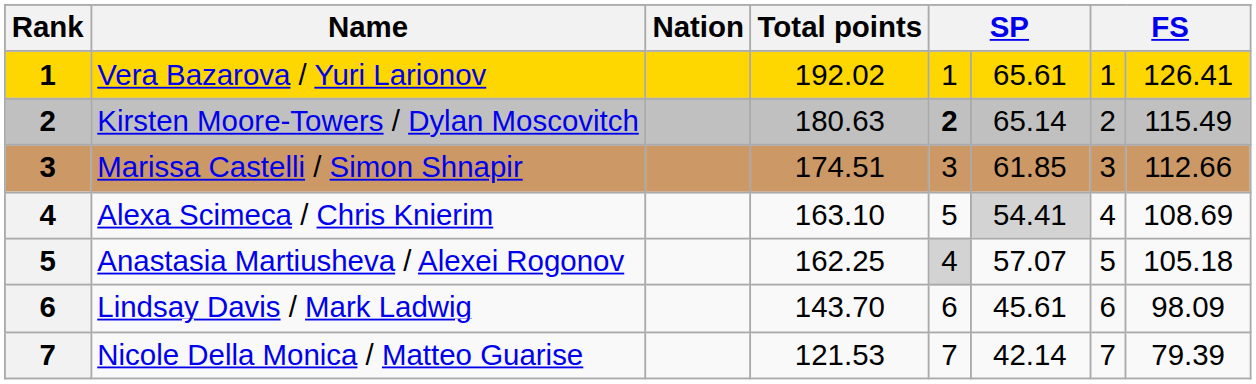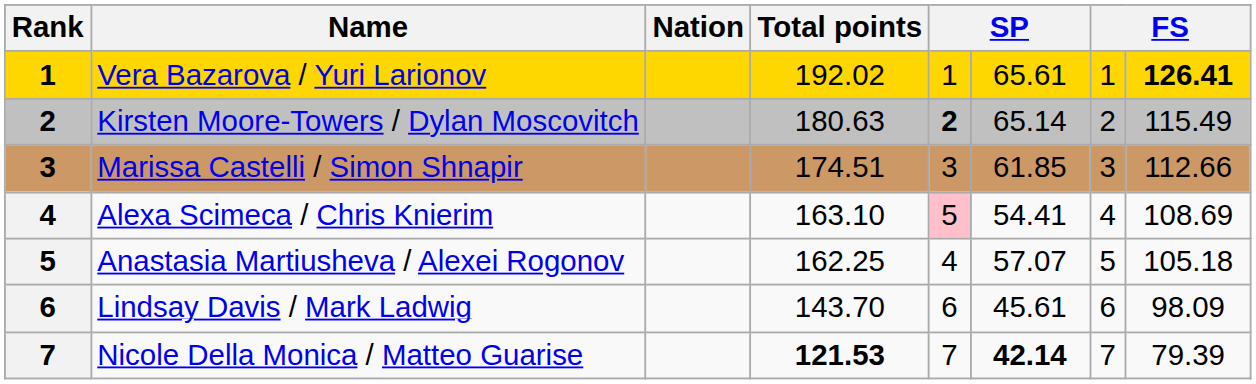(1188, 74) normal -> (1188, 74) bold
(950, 214) no background -> (950, 214) pink background
(1030, 214) lightgrey background -> (1030, 214) no background
(950, 261) lightgrey background -> (950, 261) no background
(840, 354) normal -> (840, 354) bold
(1030, 354) normal -> (1030, 354) bold
